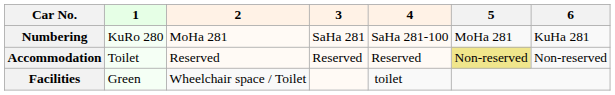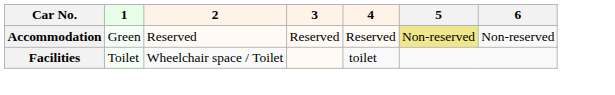- row: (55, 36)
(123, 57) Toilet -> (124, 36) Green
(124, 79) Green -> (123, 57) Toilet
